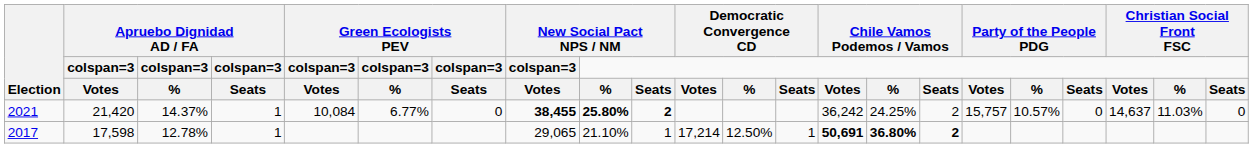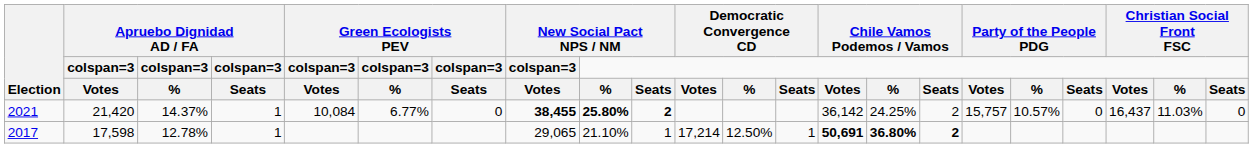(843, 111) 36,242 -> (843, 111) 36,142
(1130, 111) 14,637 -> (1130, 111) 16,437
